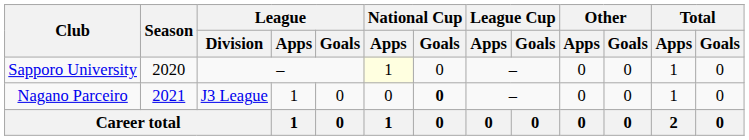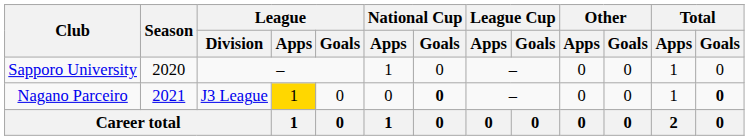(388, 69) lightyellow background -> (388, 69) no background
(294, 95) no background -> (294, 95) gold background
(720, 95) normal -> (720, 95) bold
